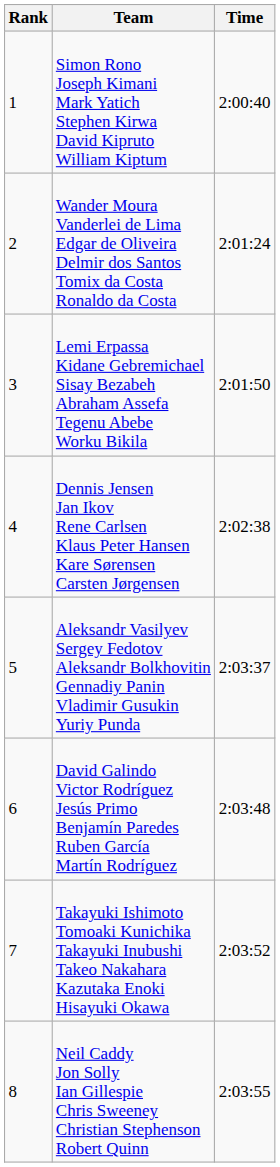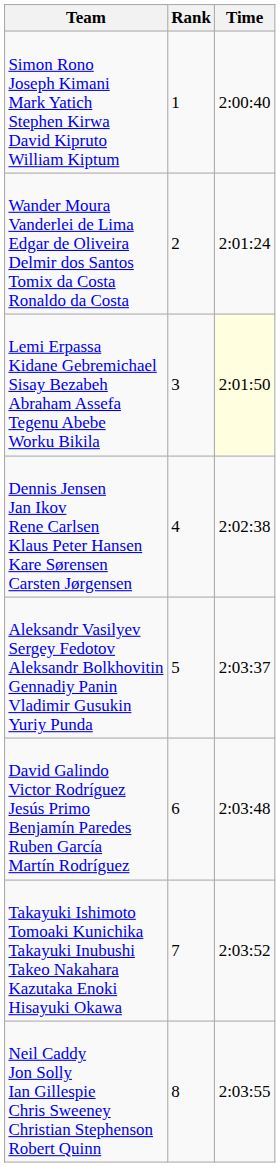columns swapped: (28, 17) <-> (133, 17)
(245, 384) no background -> (245, 384) lightyellow background
